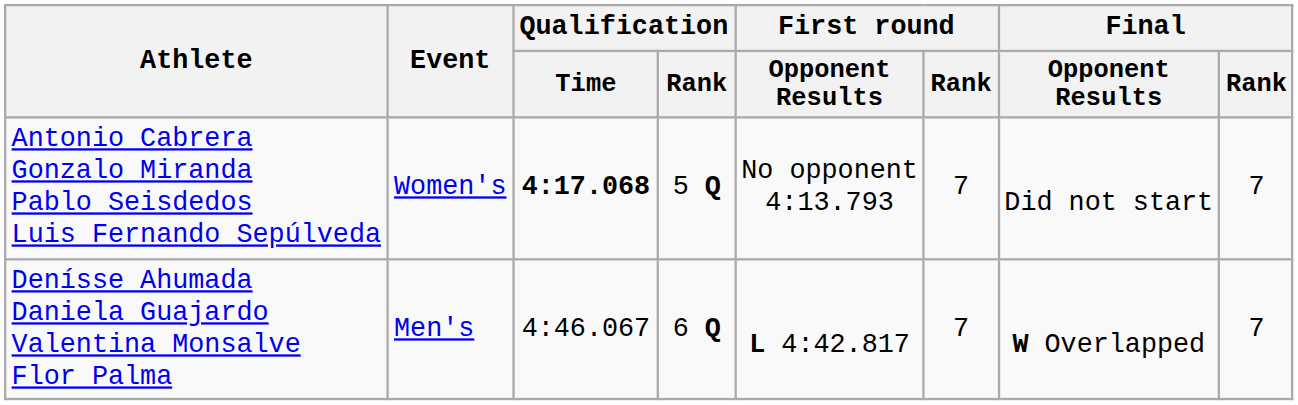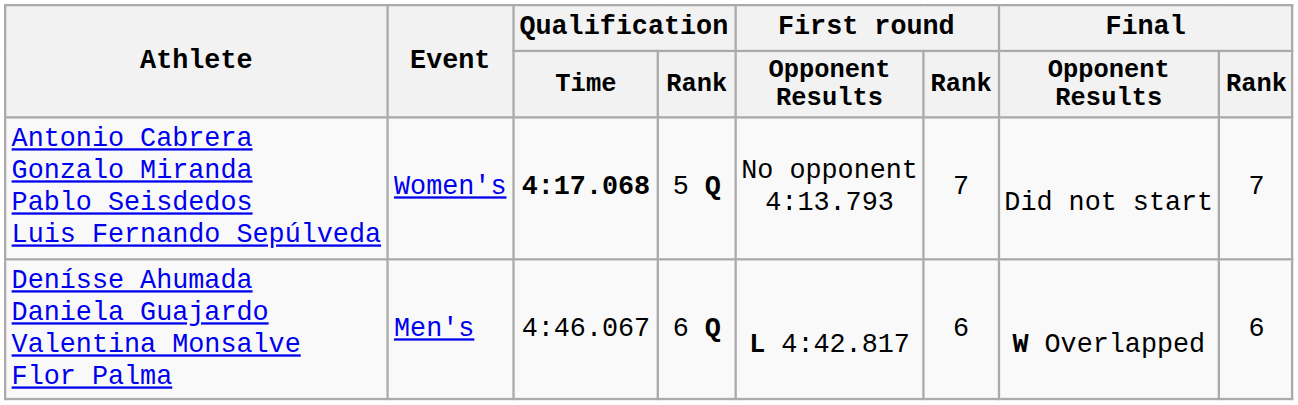(961, 329) 7 -> (961, 329) 6
(1256, 329) 7 -> (1256, 329) 6
